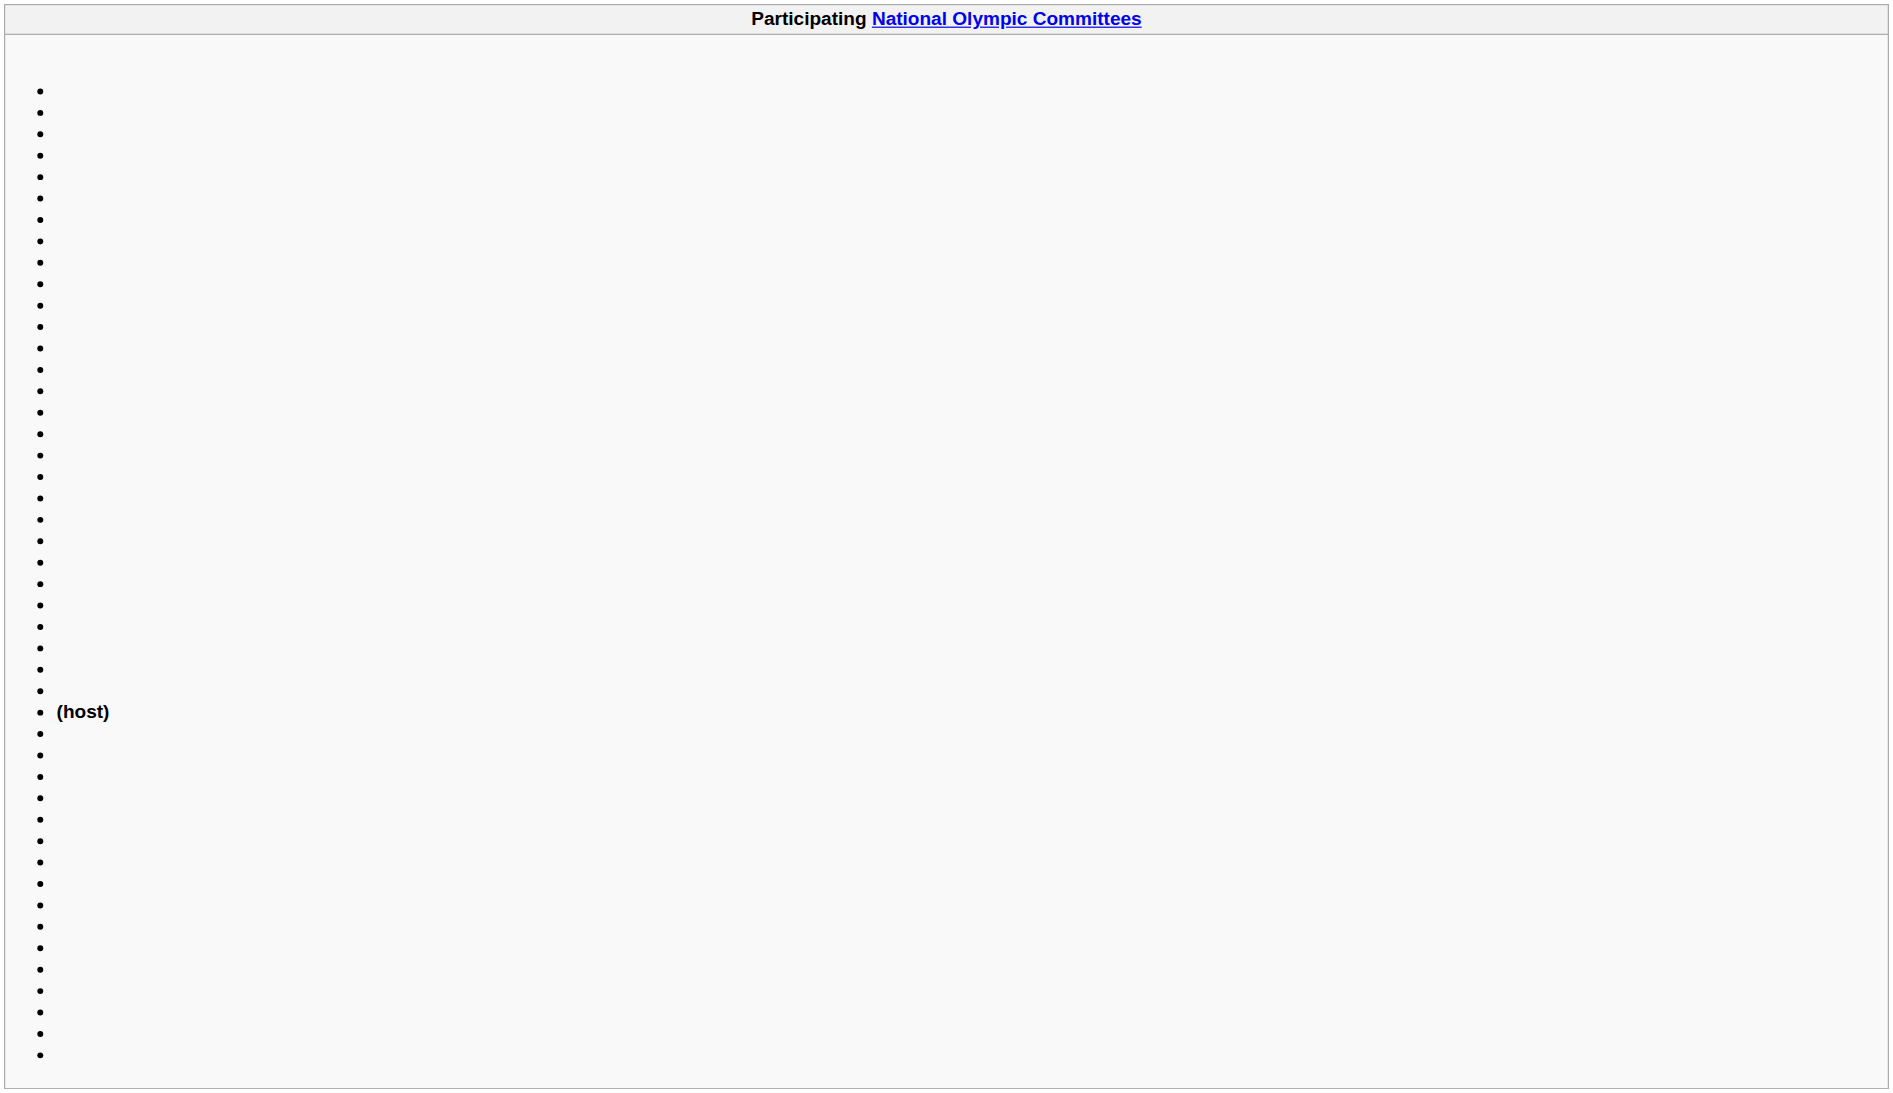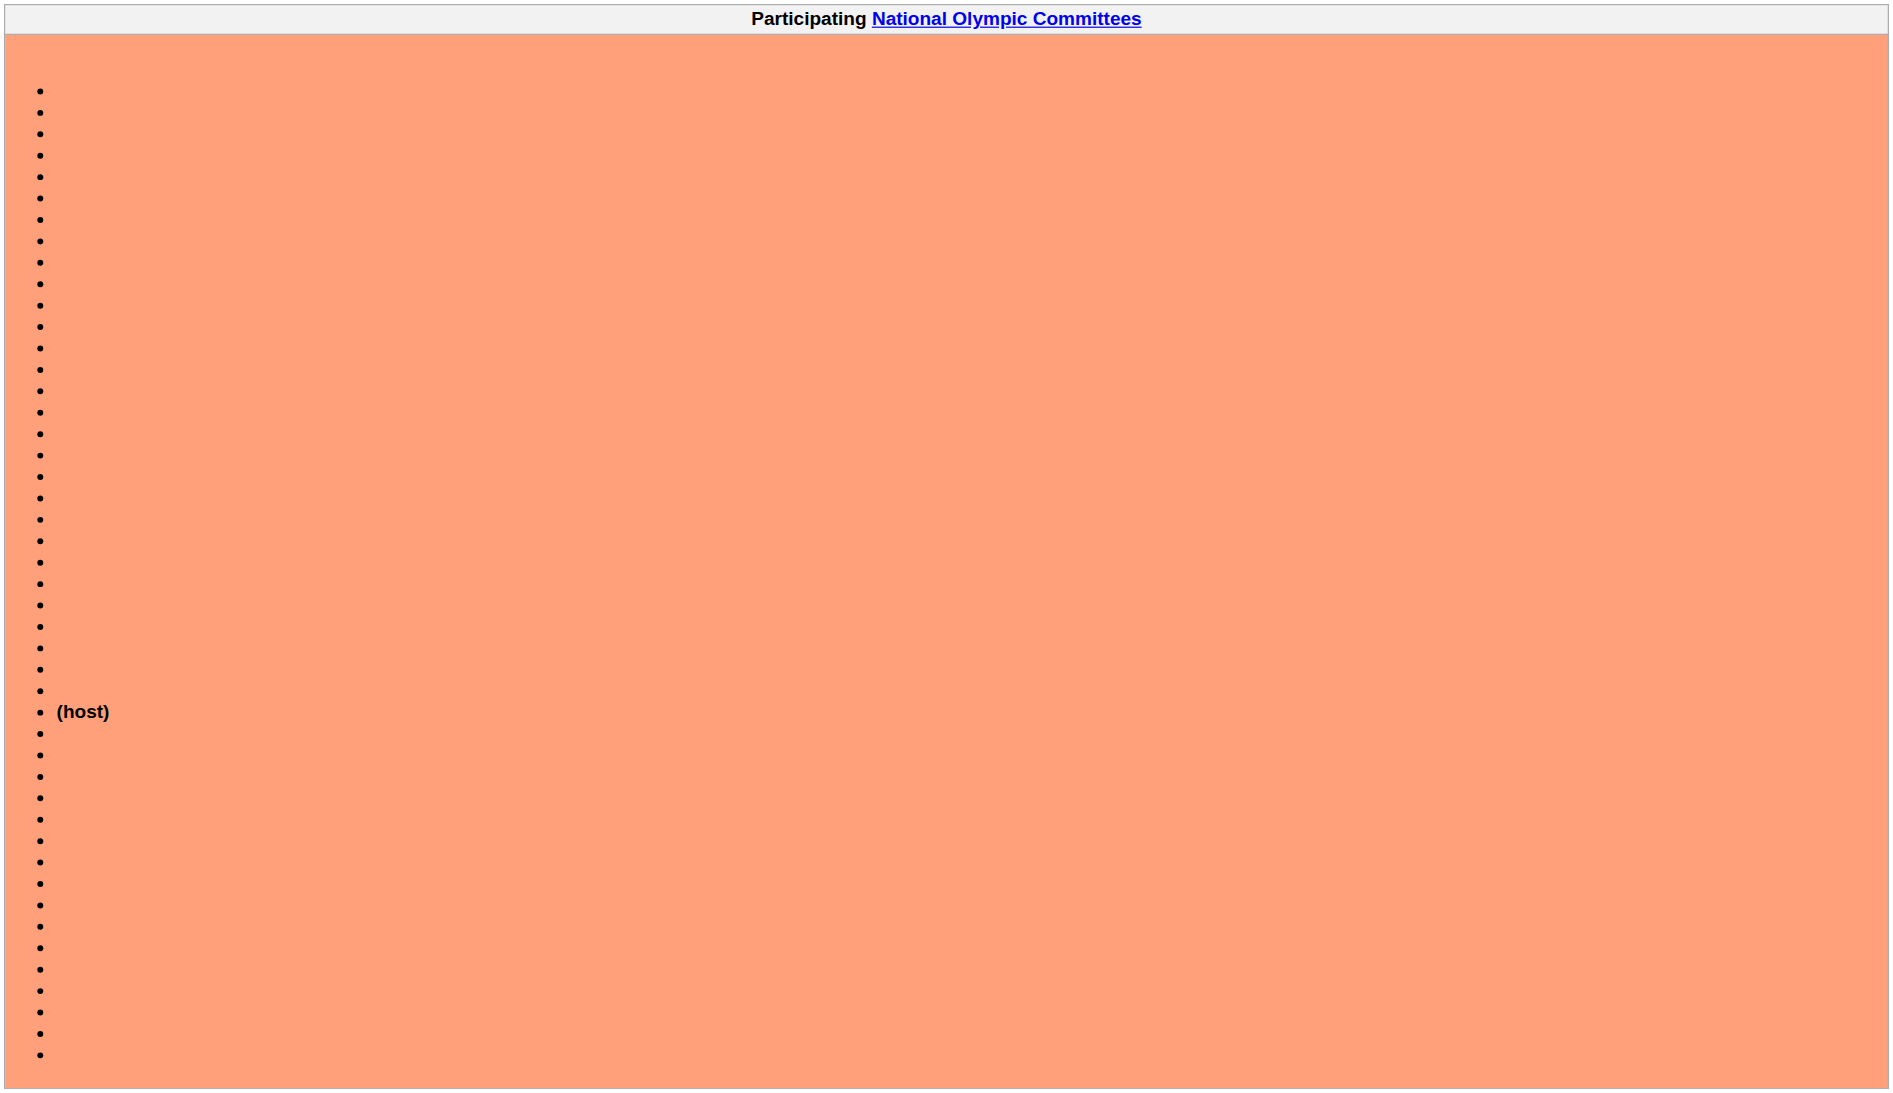(946, 572) no background -> (946, 572) lightsalmon background
